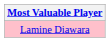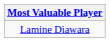(55, 29) pink background -> (55, 29) no background
